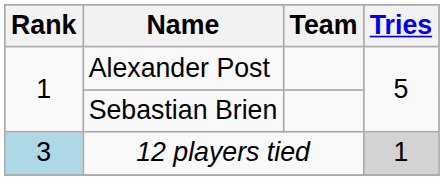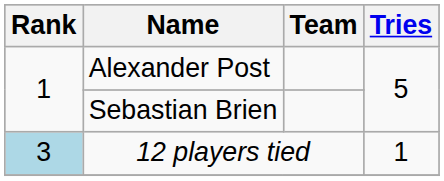(401, 152) lightgrey background -> (401, 152) no background
